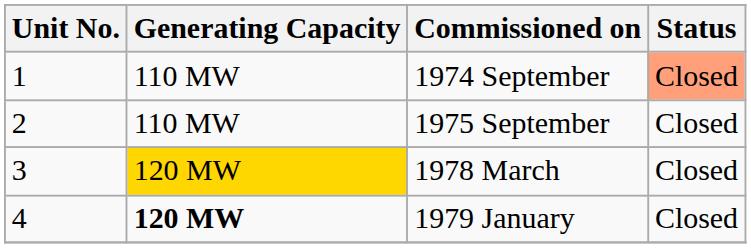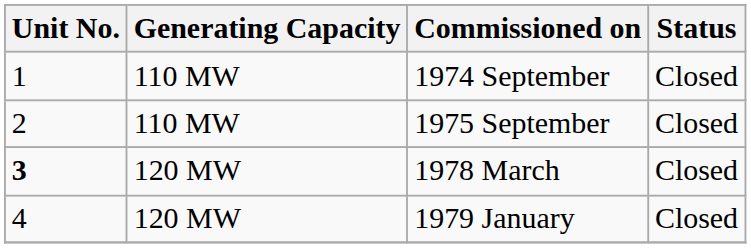(697, 75) lightsalmon background -> (697, 75) no background
(19, 170) normal -> (19, 170) bold
(187, 170) gold background -> (187, 170) no background
(189, 218) bold -> (187, 218) normal
